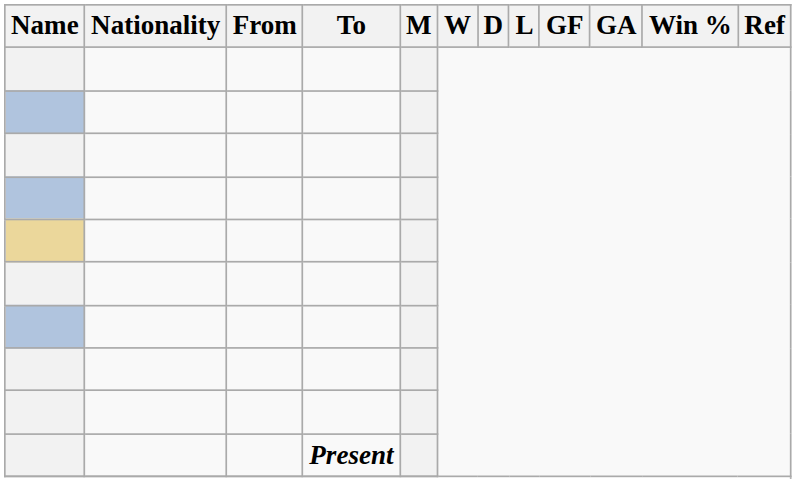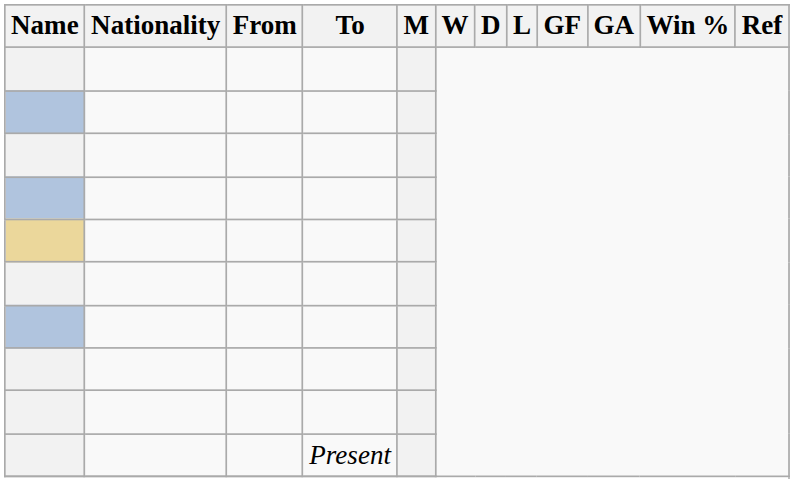(351, 454) bold -> (350, 454) normal
